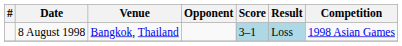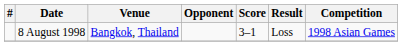(247, 31) lightblue background -> (247, 31) no background
(282, 31) lightblue background -> (282, 31) no background
